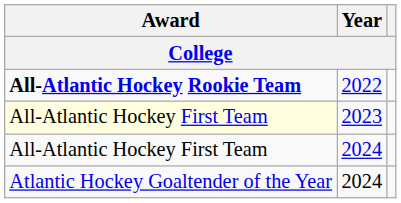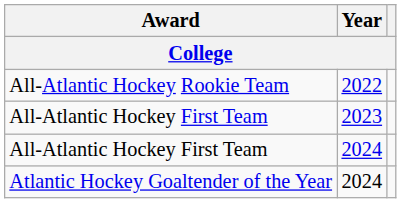(155, 85) bold -> (149, 85) normal
(139, 117) lightyellow background -> (139, 117) no background
